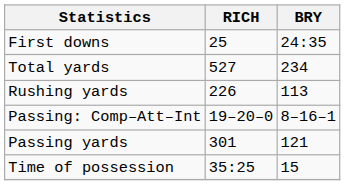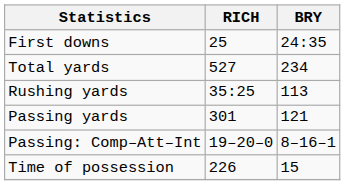(223, 92) 226 -> (232, 92) 35:25
rows swapped: (68, 142) <-> (105, 117)
(232, 167) 35:25 -> (223, 167) 226
